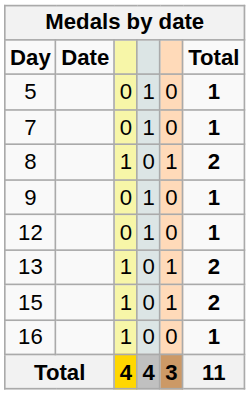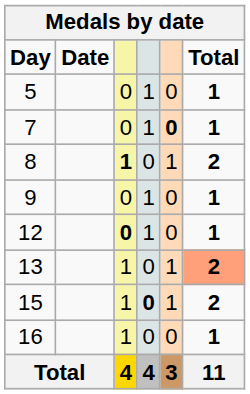(172, 127) normal -> (172, 127) bold
(126, 162) normal -> (126, 162) bold
(126, 232) normal -> (126, 232) bold
(214, 267) no background -> (214, 267) lightsalmon background
(149, 302) normal -> (149, 302) bold
